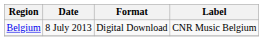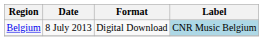(214, 28) no background -> (214, 28) lightblue background
